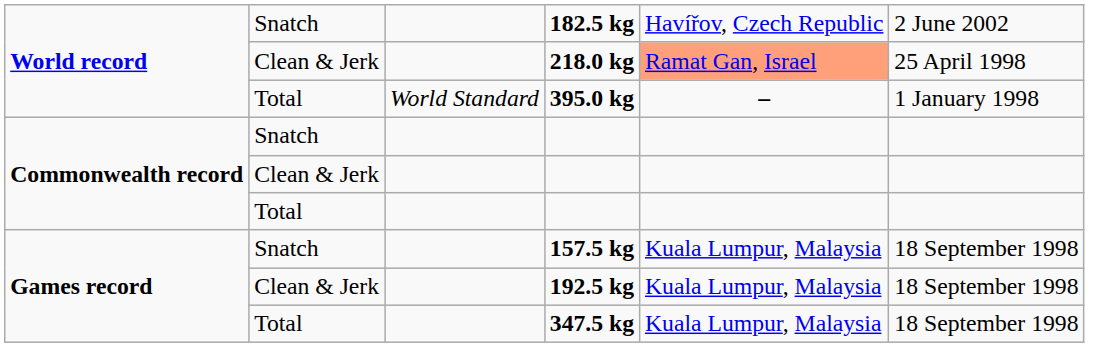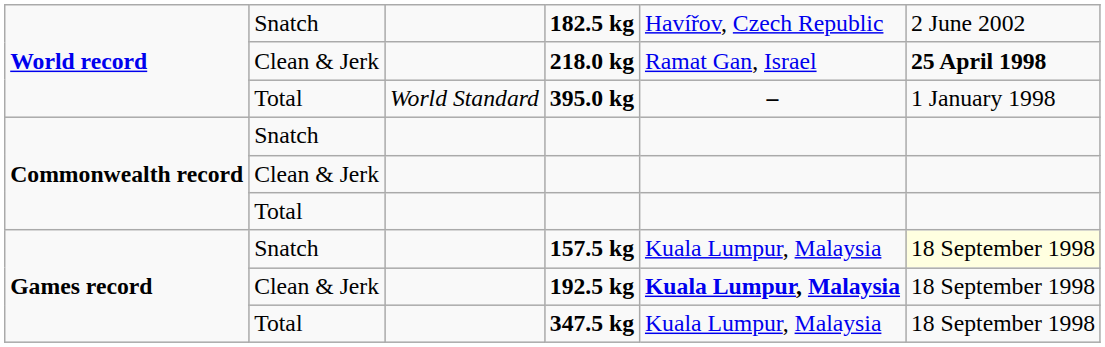(731, 60) lightsalmon background -> (731, 60) no background
(960, 60) normal -> (979, 60) bold
(986, 248) no background -> (1003, 248) lightyellow background
(763, 286) normal -> (772, 286) bold
